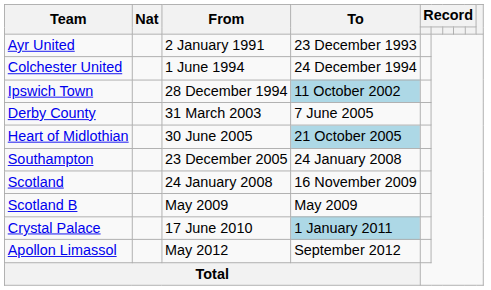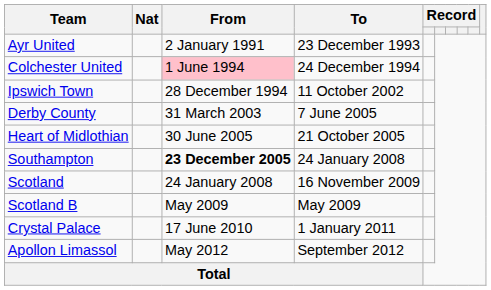(205, 68) no background -> (205, 68) pink background
(347, 91) lightblue background -> (351, 91) no background
(348, 136) lightblue background -> (351, 136) no background
(226, 159) normal -> (228, 159) bold
(343, 228) lightblue background -> (347, 228) no background
